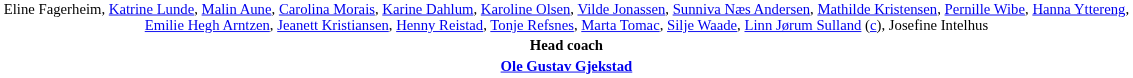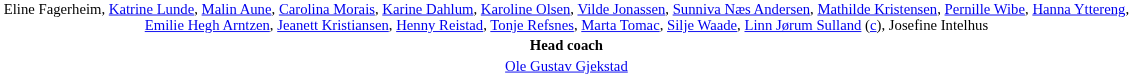(566, 66) bold -> (566, 66) normal
